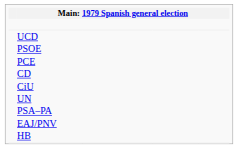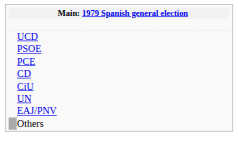- row: (12, 112)
- row: (12, 136)
+ row: (12, 124)
